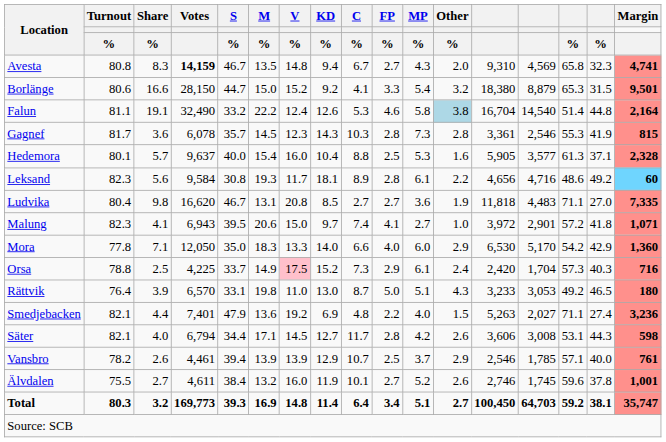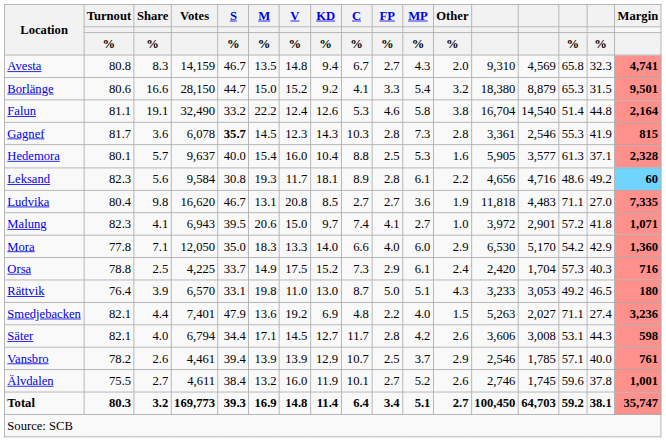(198, 66) bold -> (198, 66) normal
(461, 111) lightblue background -> (461, 111) no background
(235, 134) normal -> (235, 134) bold
(296, 268) pink background -> (296, 268) no background
